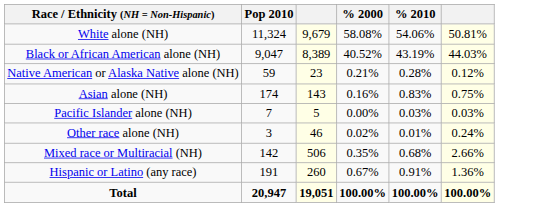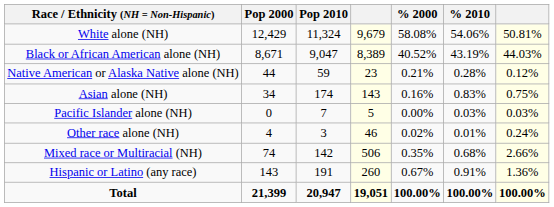+ column: (269, 14)
